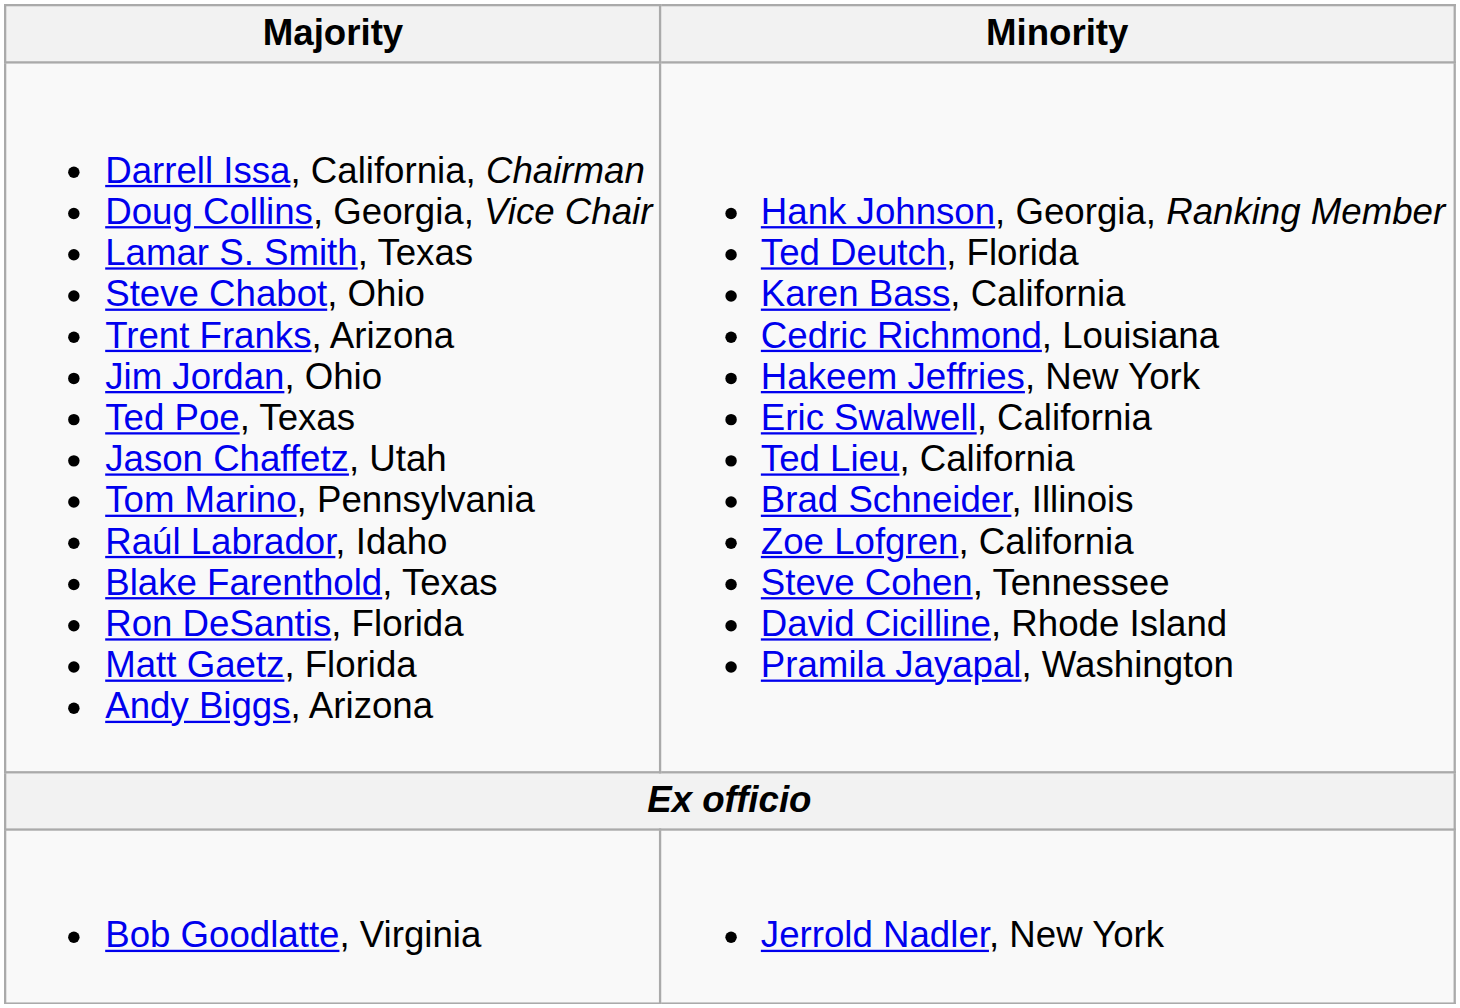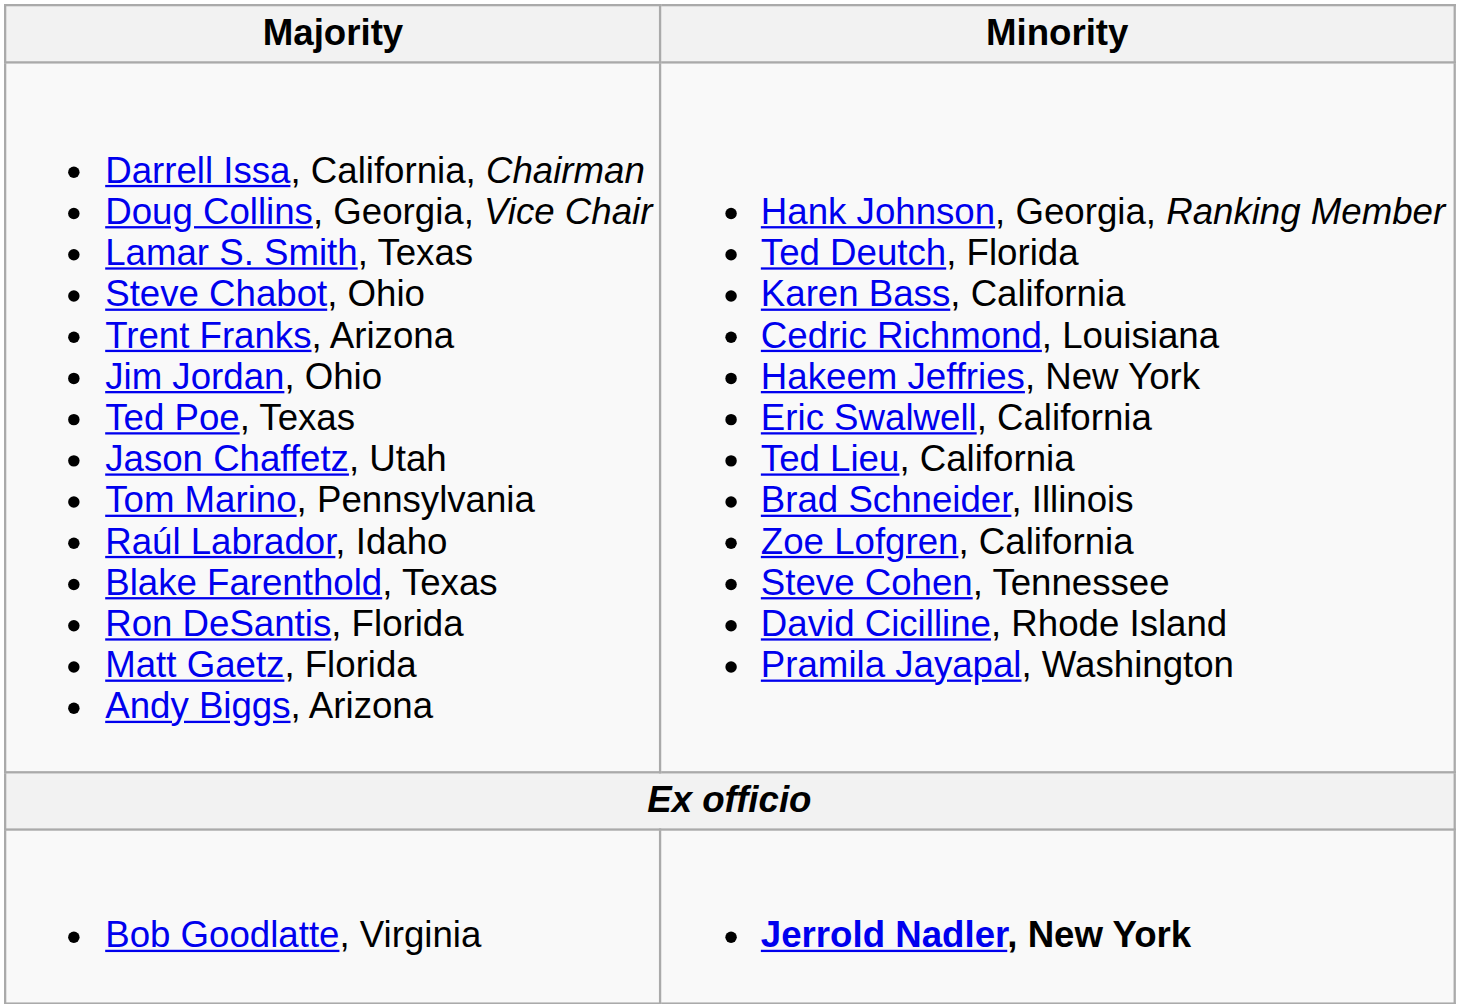(1057, 937) normal -> (1057, 937) bold
